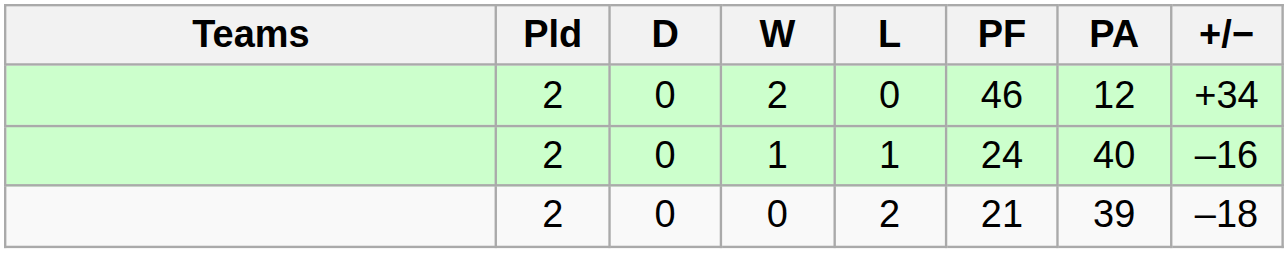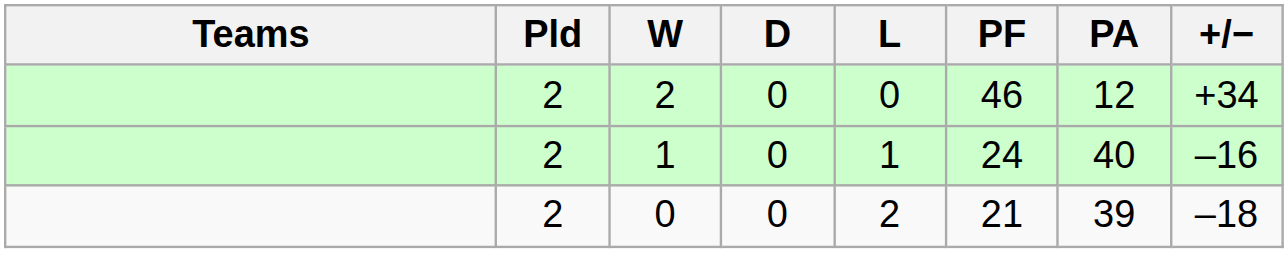columns swapped: (777, 34) <-> (665, 34)
